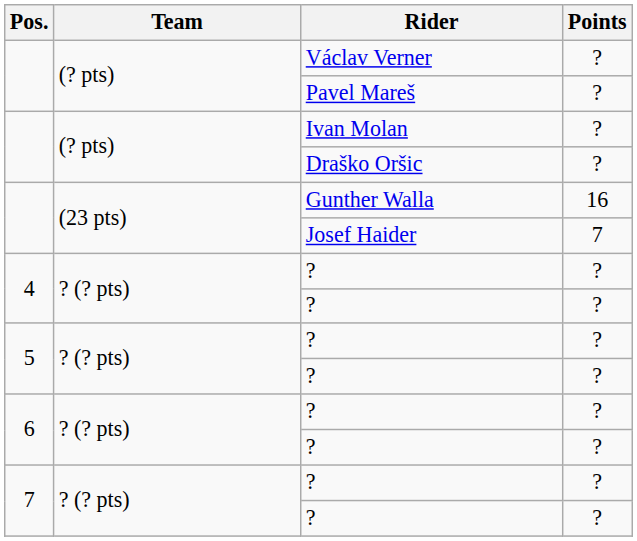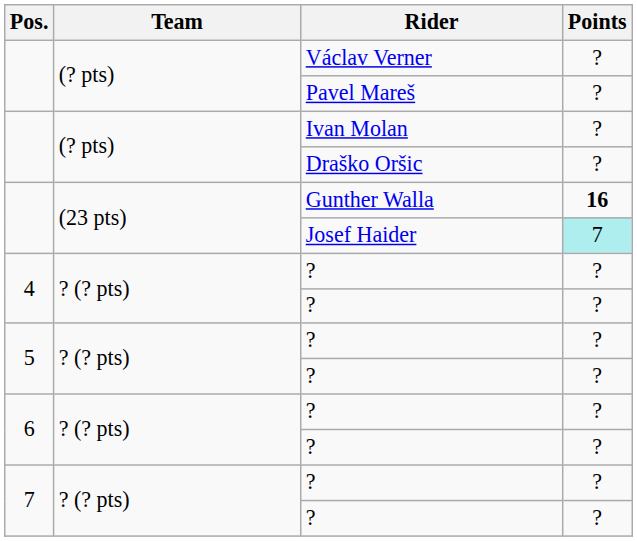(597, 199) normal -> (597, 199) bold
(597, 234) no background -> (597, 234) paleturquoise background
